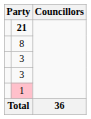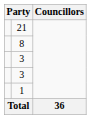(22, 28) bold -> (22, 28) normal
(22, 91) pink background -> (22, 91) no background
